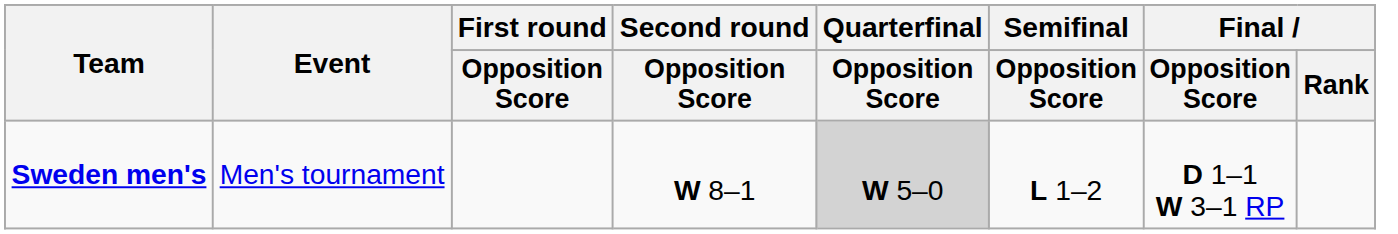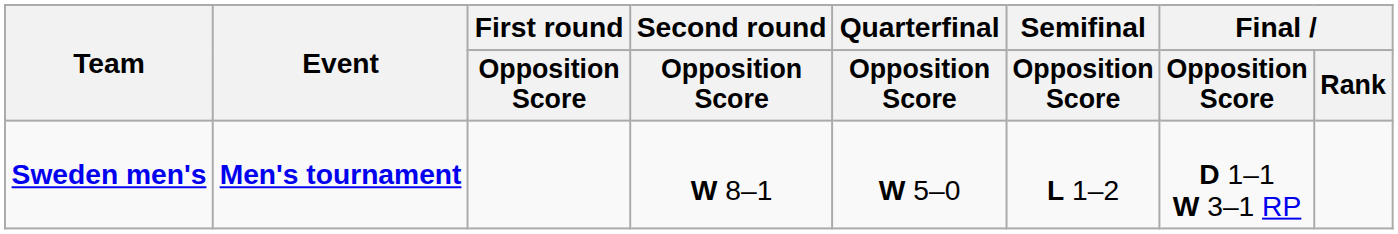(332, 175) normal -> (341, 175) bold
(903, 191) lightgrey background -> (920, 191) no background
